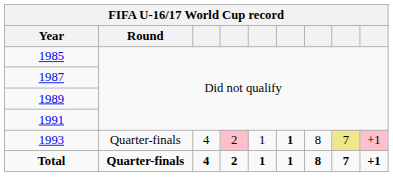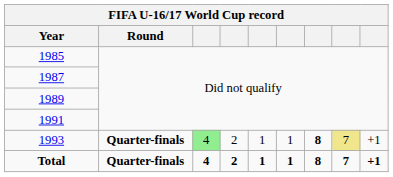(145, 140) normal -> (145, 140) bold
(206, 140) no background -> (206, 140) lightgreen background
(234, 140) pink background -> (234, 140) no background
(290, 140) bold -> (290, 140) normal
(318, 140) normal -> (318, 140) bold
(374, 140) pink background -> (374, 140) no background
